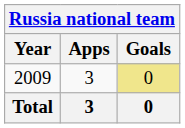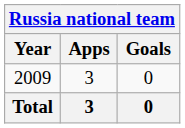(148, 78) khaki background -> (148, 78) no background
